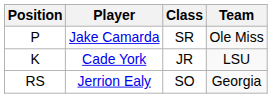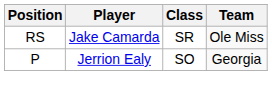(35, 37) P -> (35, 37) RS
- row: (114, 59)
(35, 81) RS -> (35, 59) P
